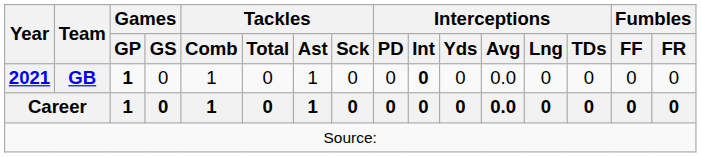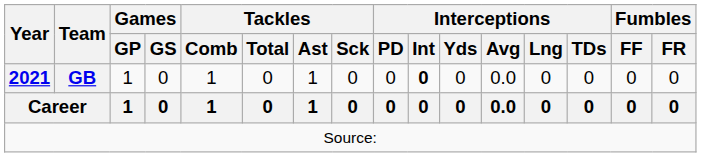(128, 78) bold -> (128, 78) normal
